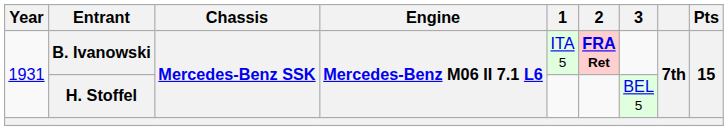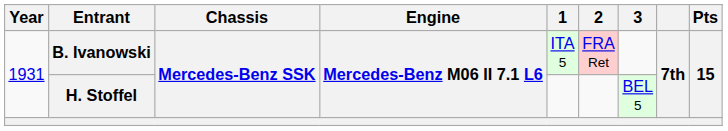(599, 53) bold -> (598, 53) normal
